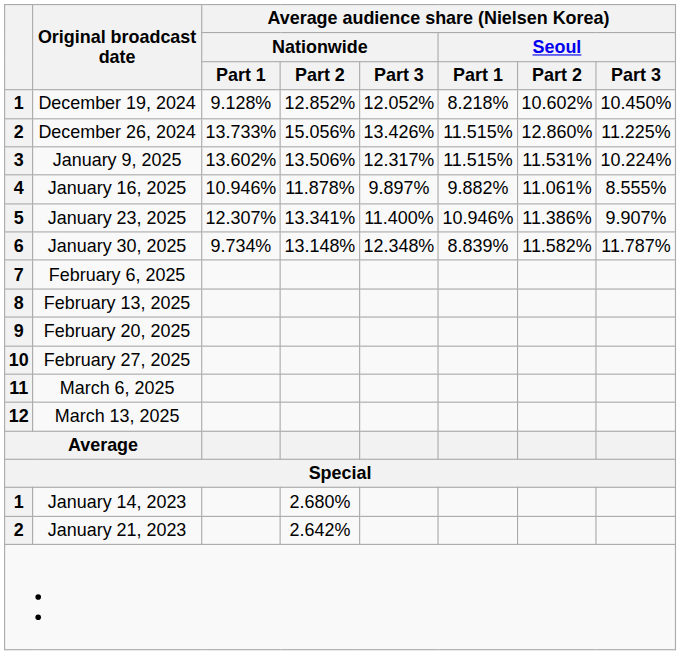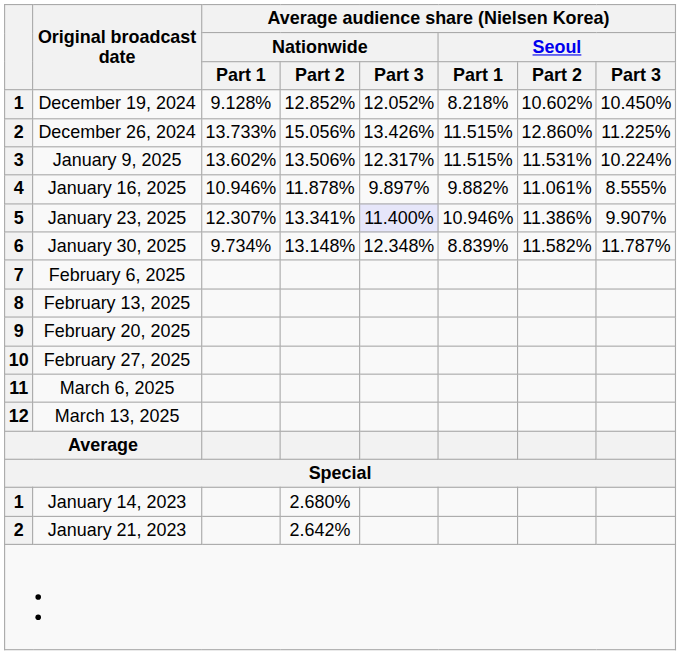(399, 217) no background -> (399, 217) lavender background
